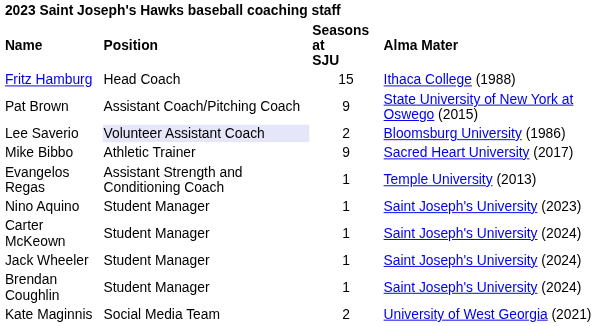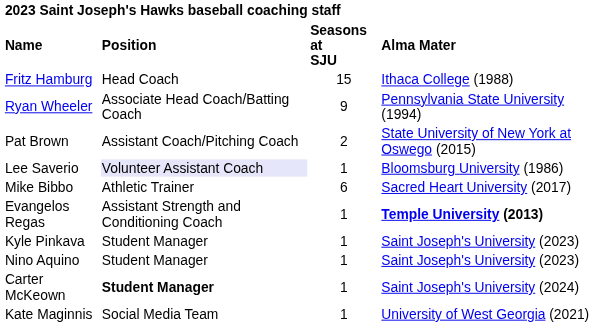+ row: (49, 107)
(346, 107) 9 -> (344, 141) 2
(346, 133) 2 -> (344, 168) 1
(346, 153) 9 -> (344, 187) 6
(460, 180) normal -> (462, 214) bold
+ row: (45, 241)
(157, 233) normal -> (158, 287) bold
- row: (47, 260)
- row: (32, 287)
(346, 314) 2 -> (344, 314) 1
